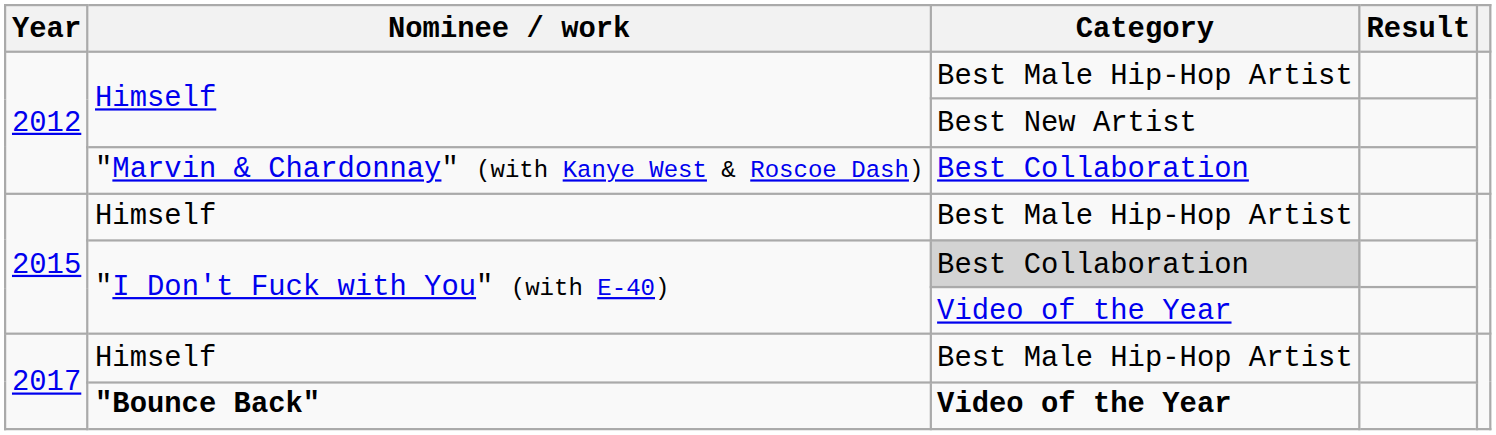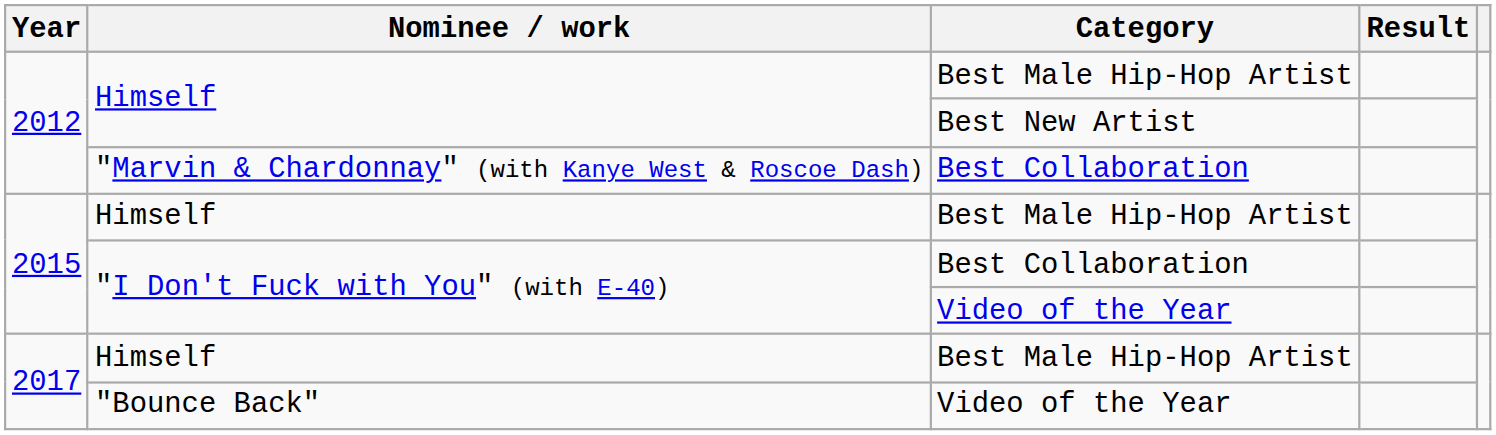(1093, 264) lightgrey background -> (1093, 264) no background
(208, 405) bold -> (208, 405) normal
(1084, 405) bold -> (1084, 405) normal
